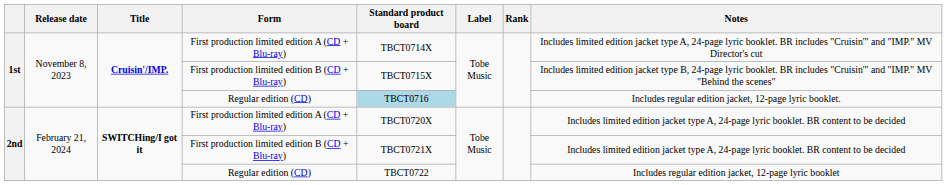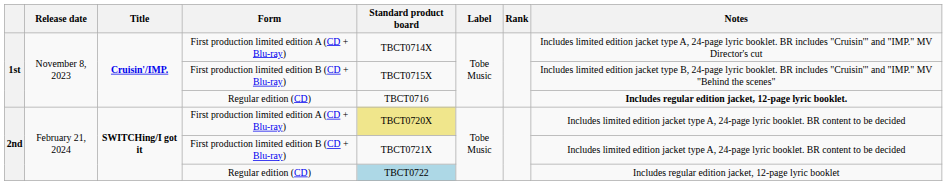(406, 98) lightblue background -> (406, 98) no background
(736, 98) normal -> (736, 98) bold
(406, 121) no background -> (406, 121) khaki background
(406, 172) no background -> (406, 172) lightblue background
